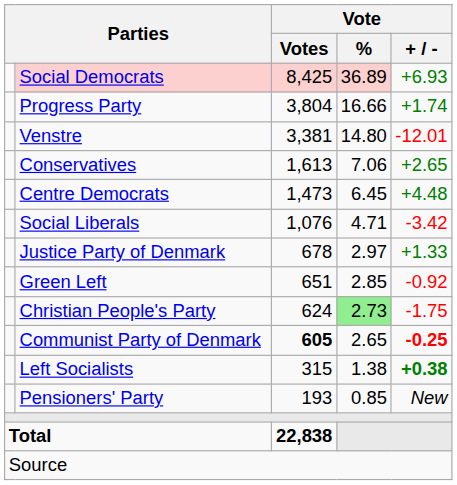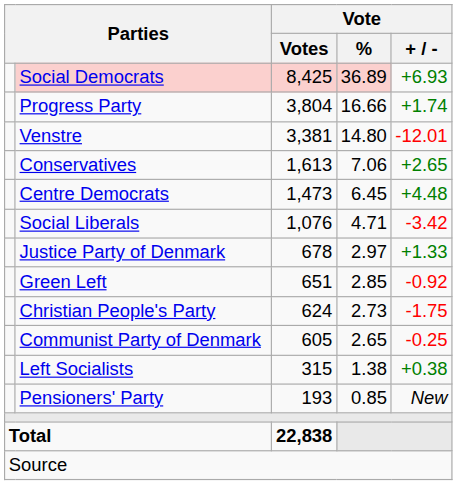(369, 310) lightgreen background -> (369, 310) no background
(317, 340) bold -> (317, 340) normal
(427, 340) bold -> (427, 340) normal
(424, 369) bold -> (424, 369) normal
